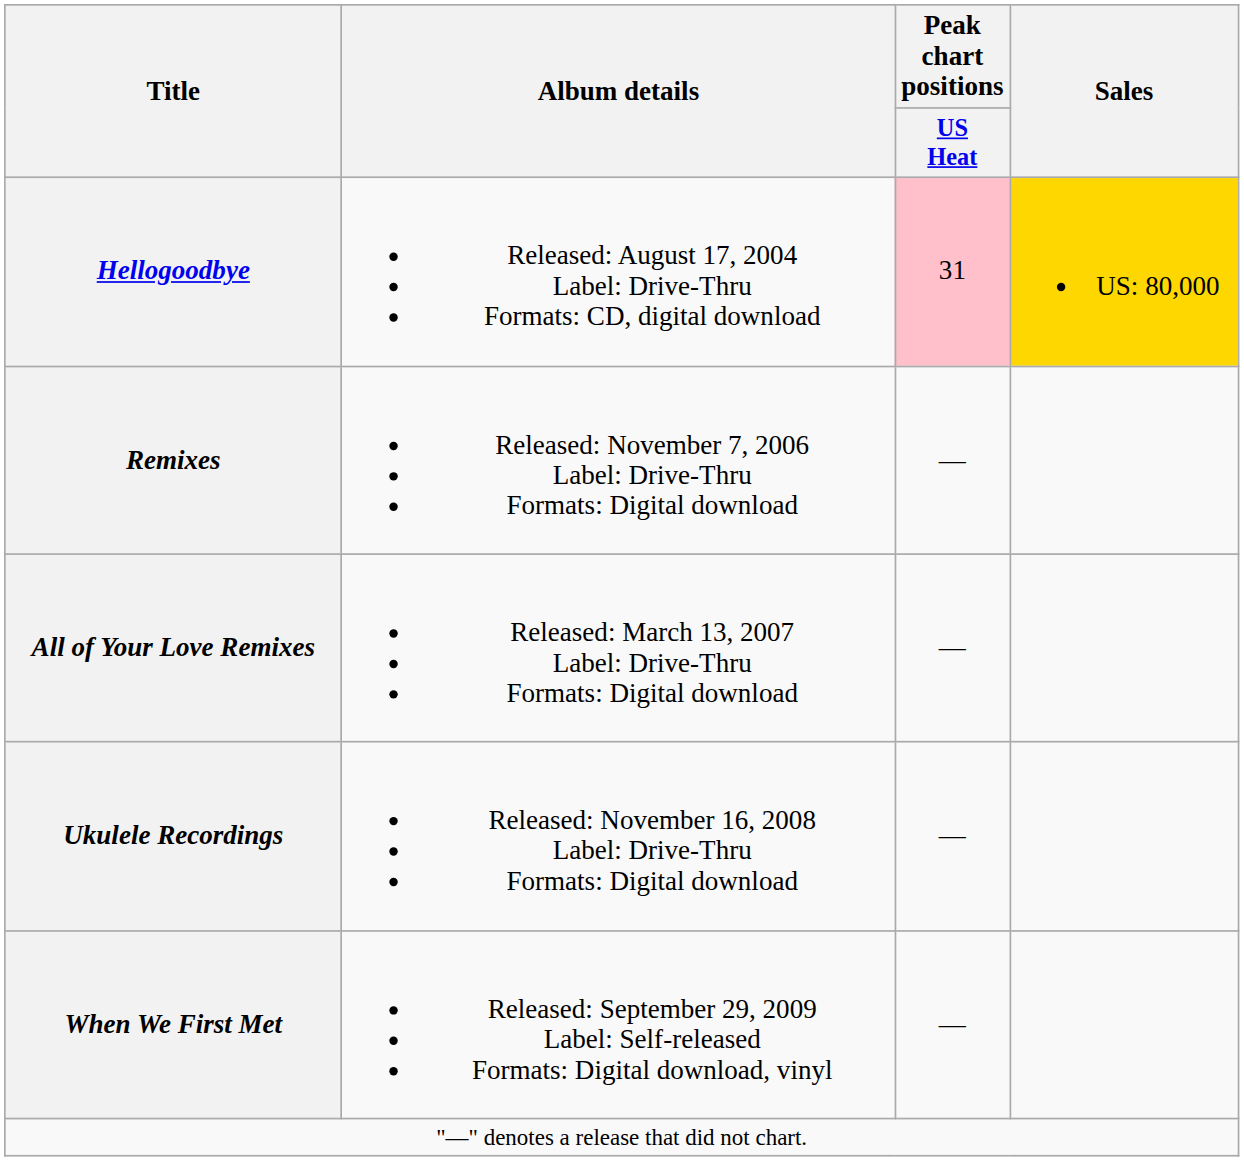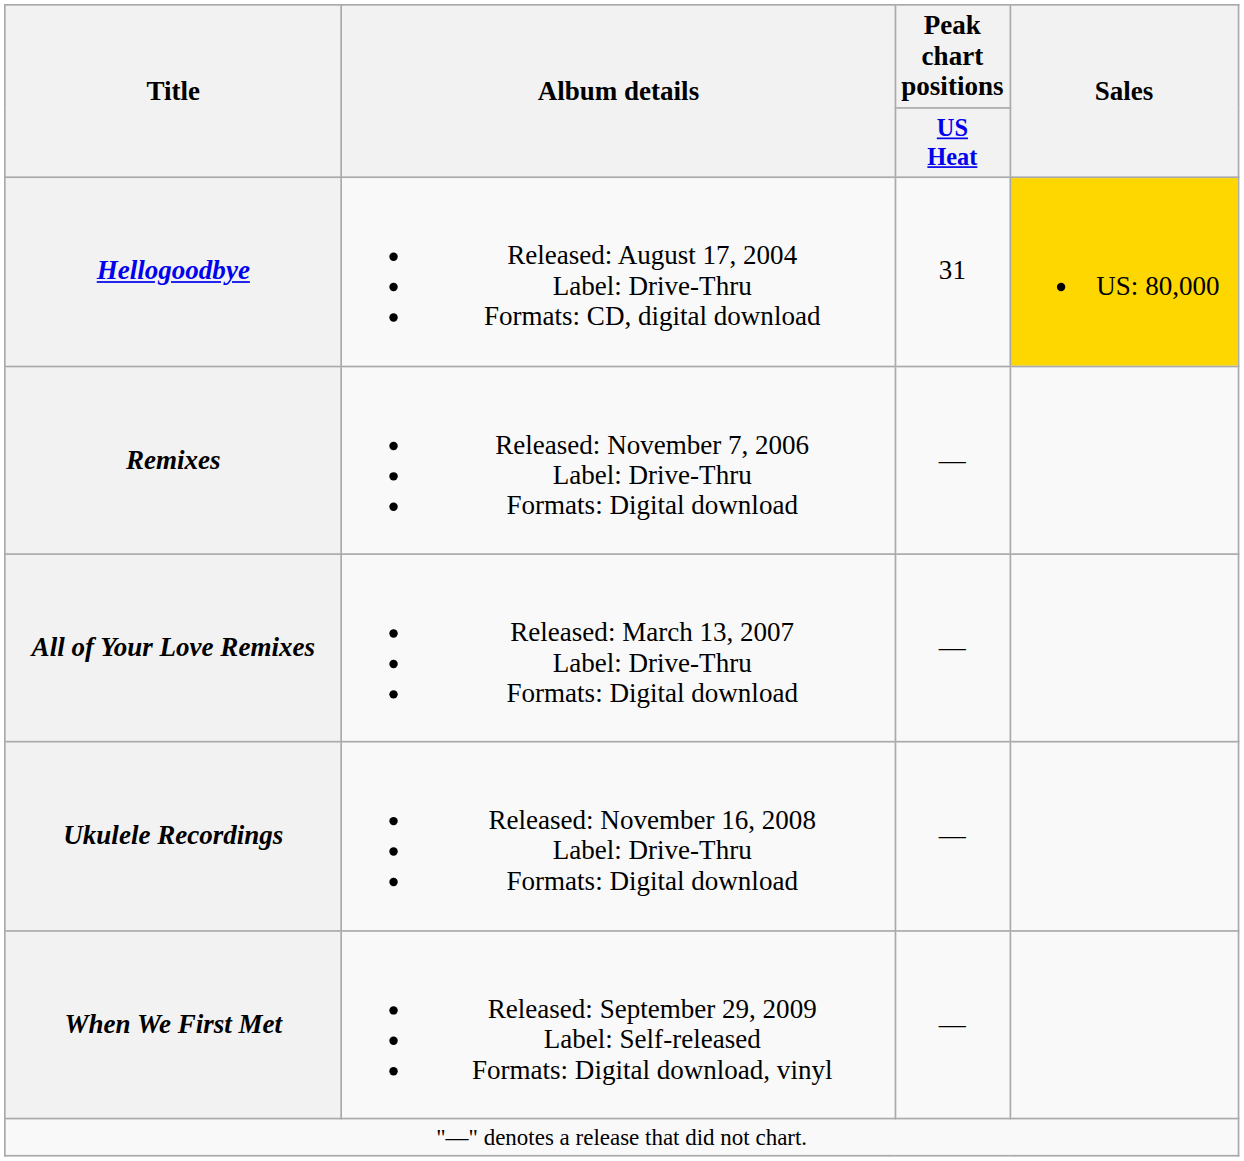(952, 271) pink background -> (952, 271) no background
